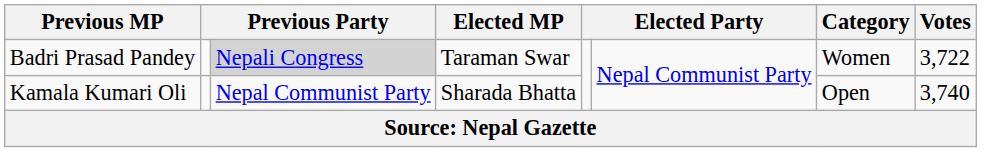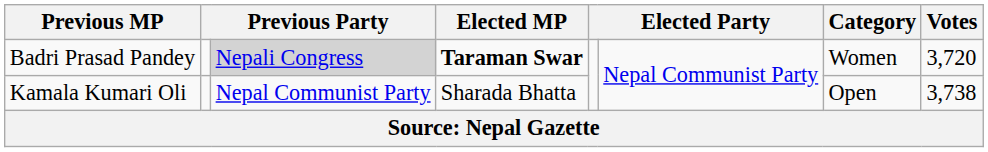(505, 57) normal -> (512, 57) bold
(945, 57) 3,722 -> (951, 57) 3,720
(945, 92) 3,740 -> (951, 92) 3,738
